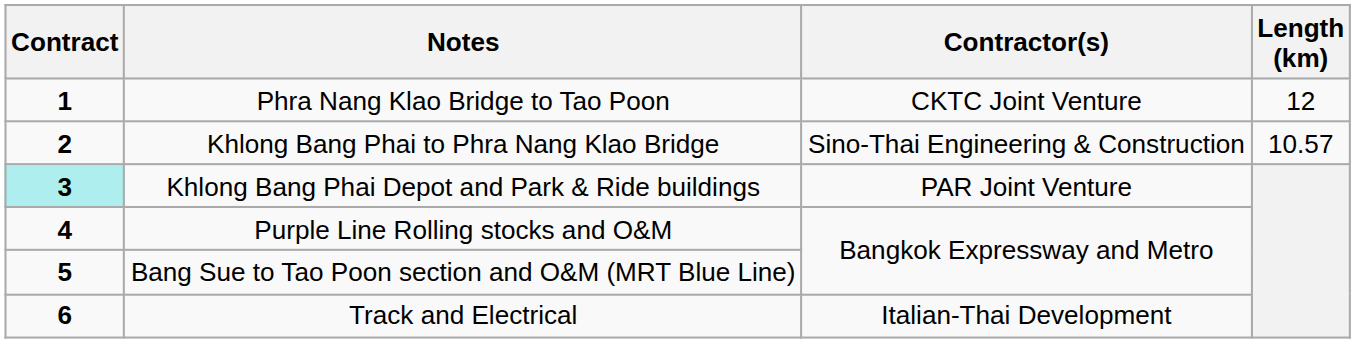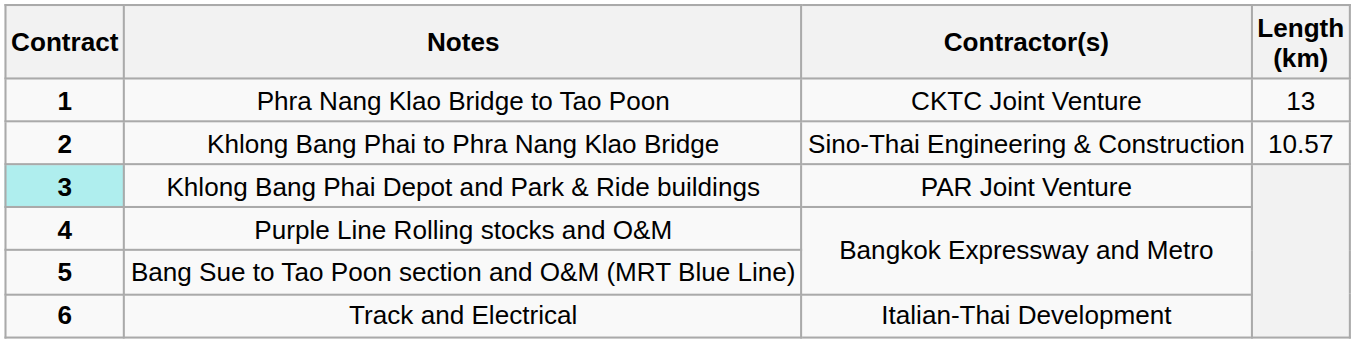(1301, 100) 12 -> (1301, 100) 13
